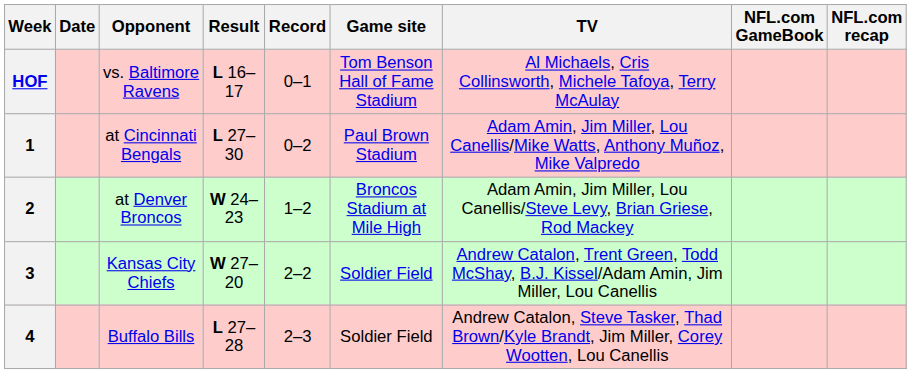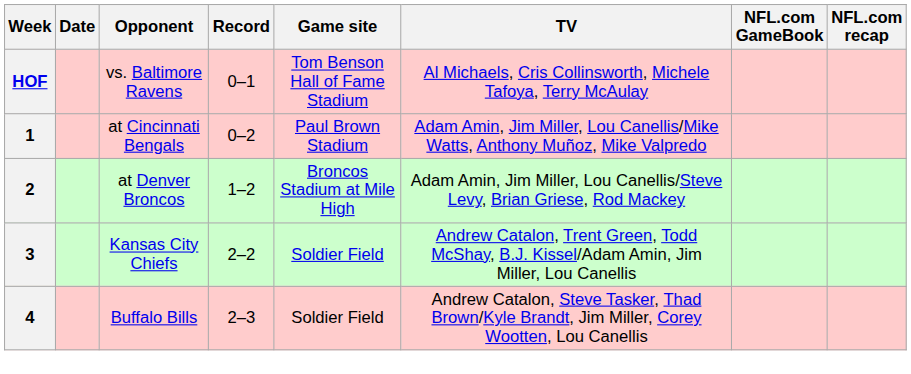- column: (234, 27)
